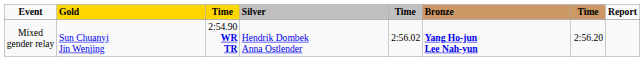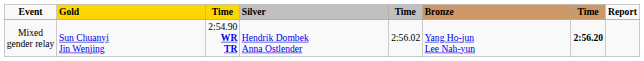(451, 43) bold -> (450, 43) normal
(589, 38) normal -> (588, 38) bold
